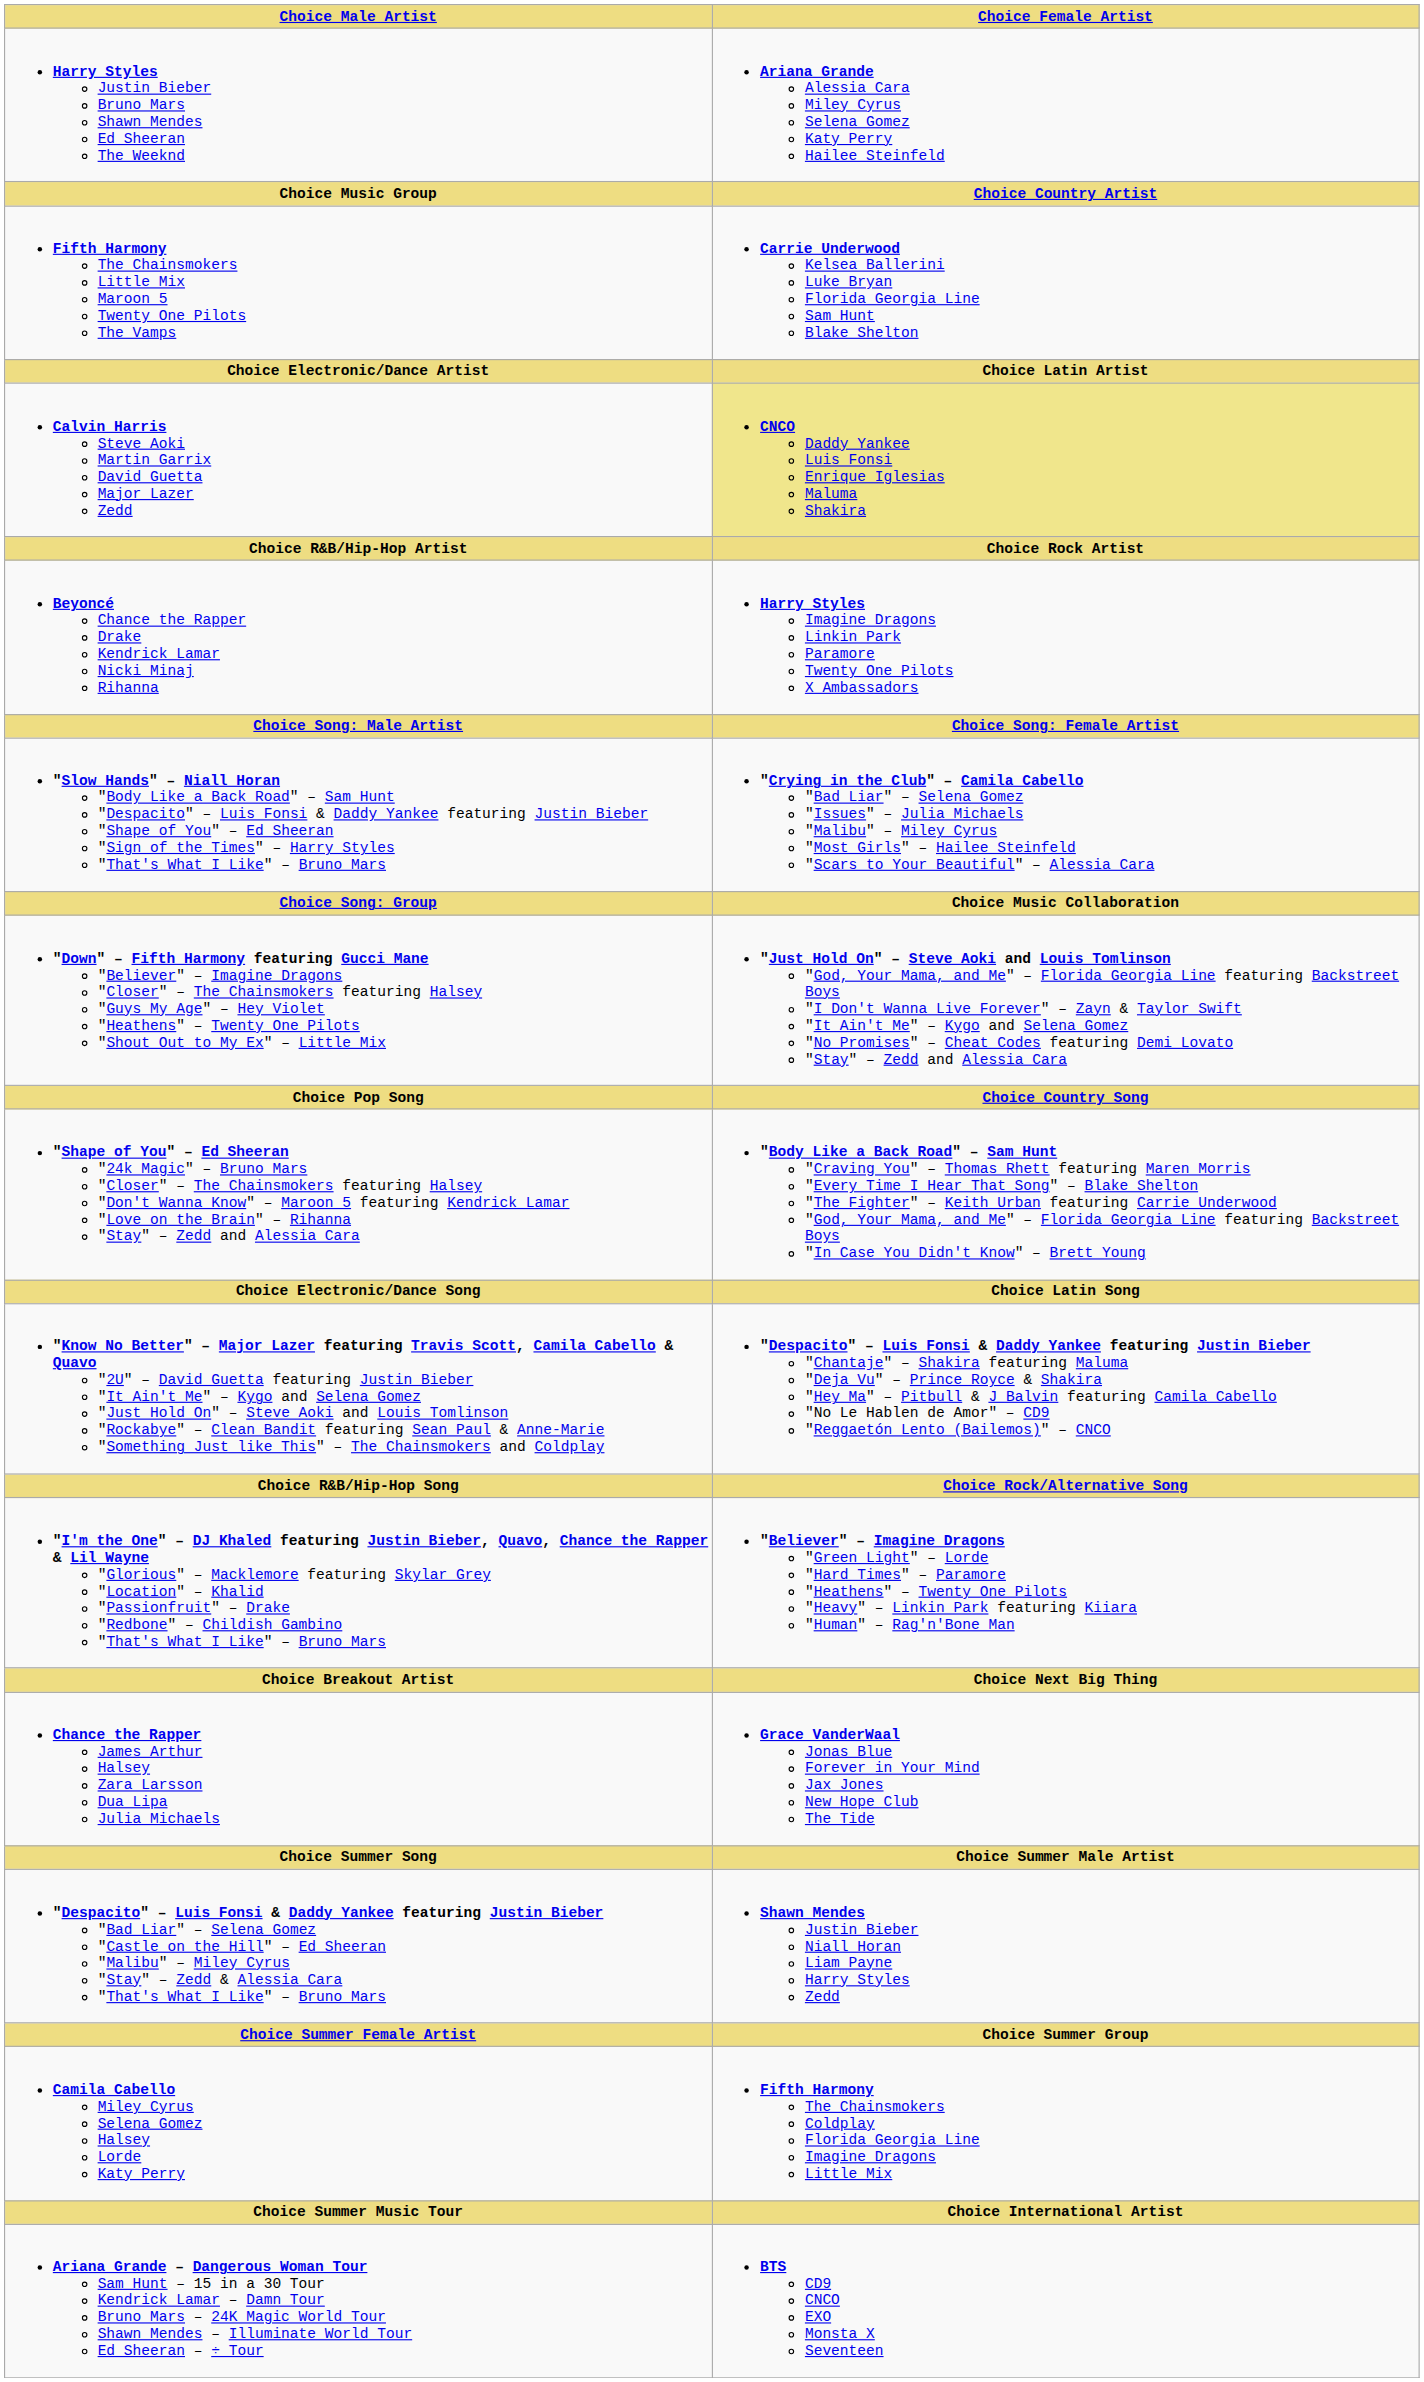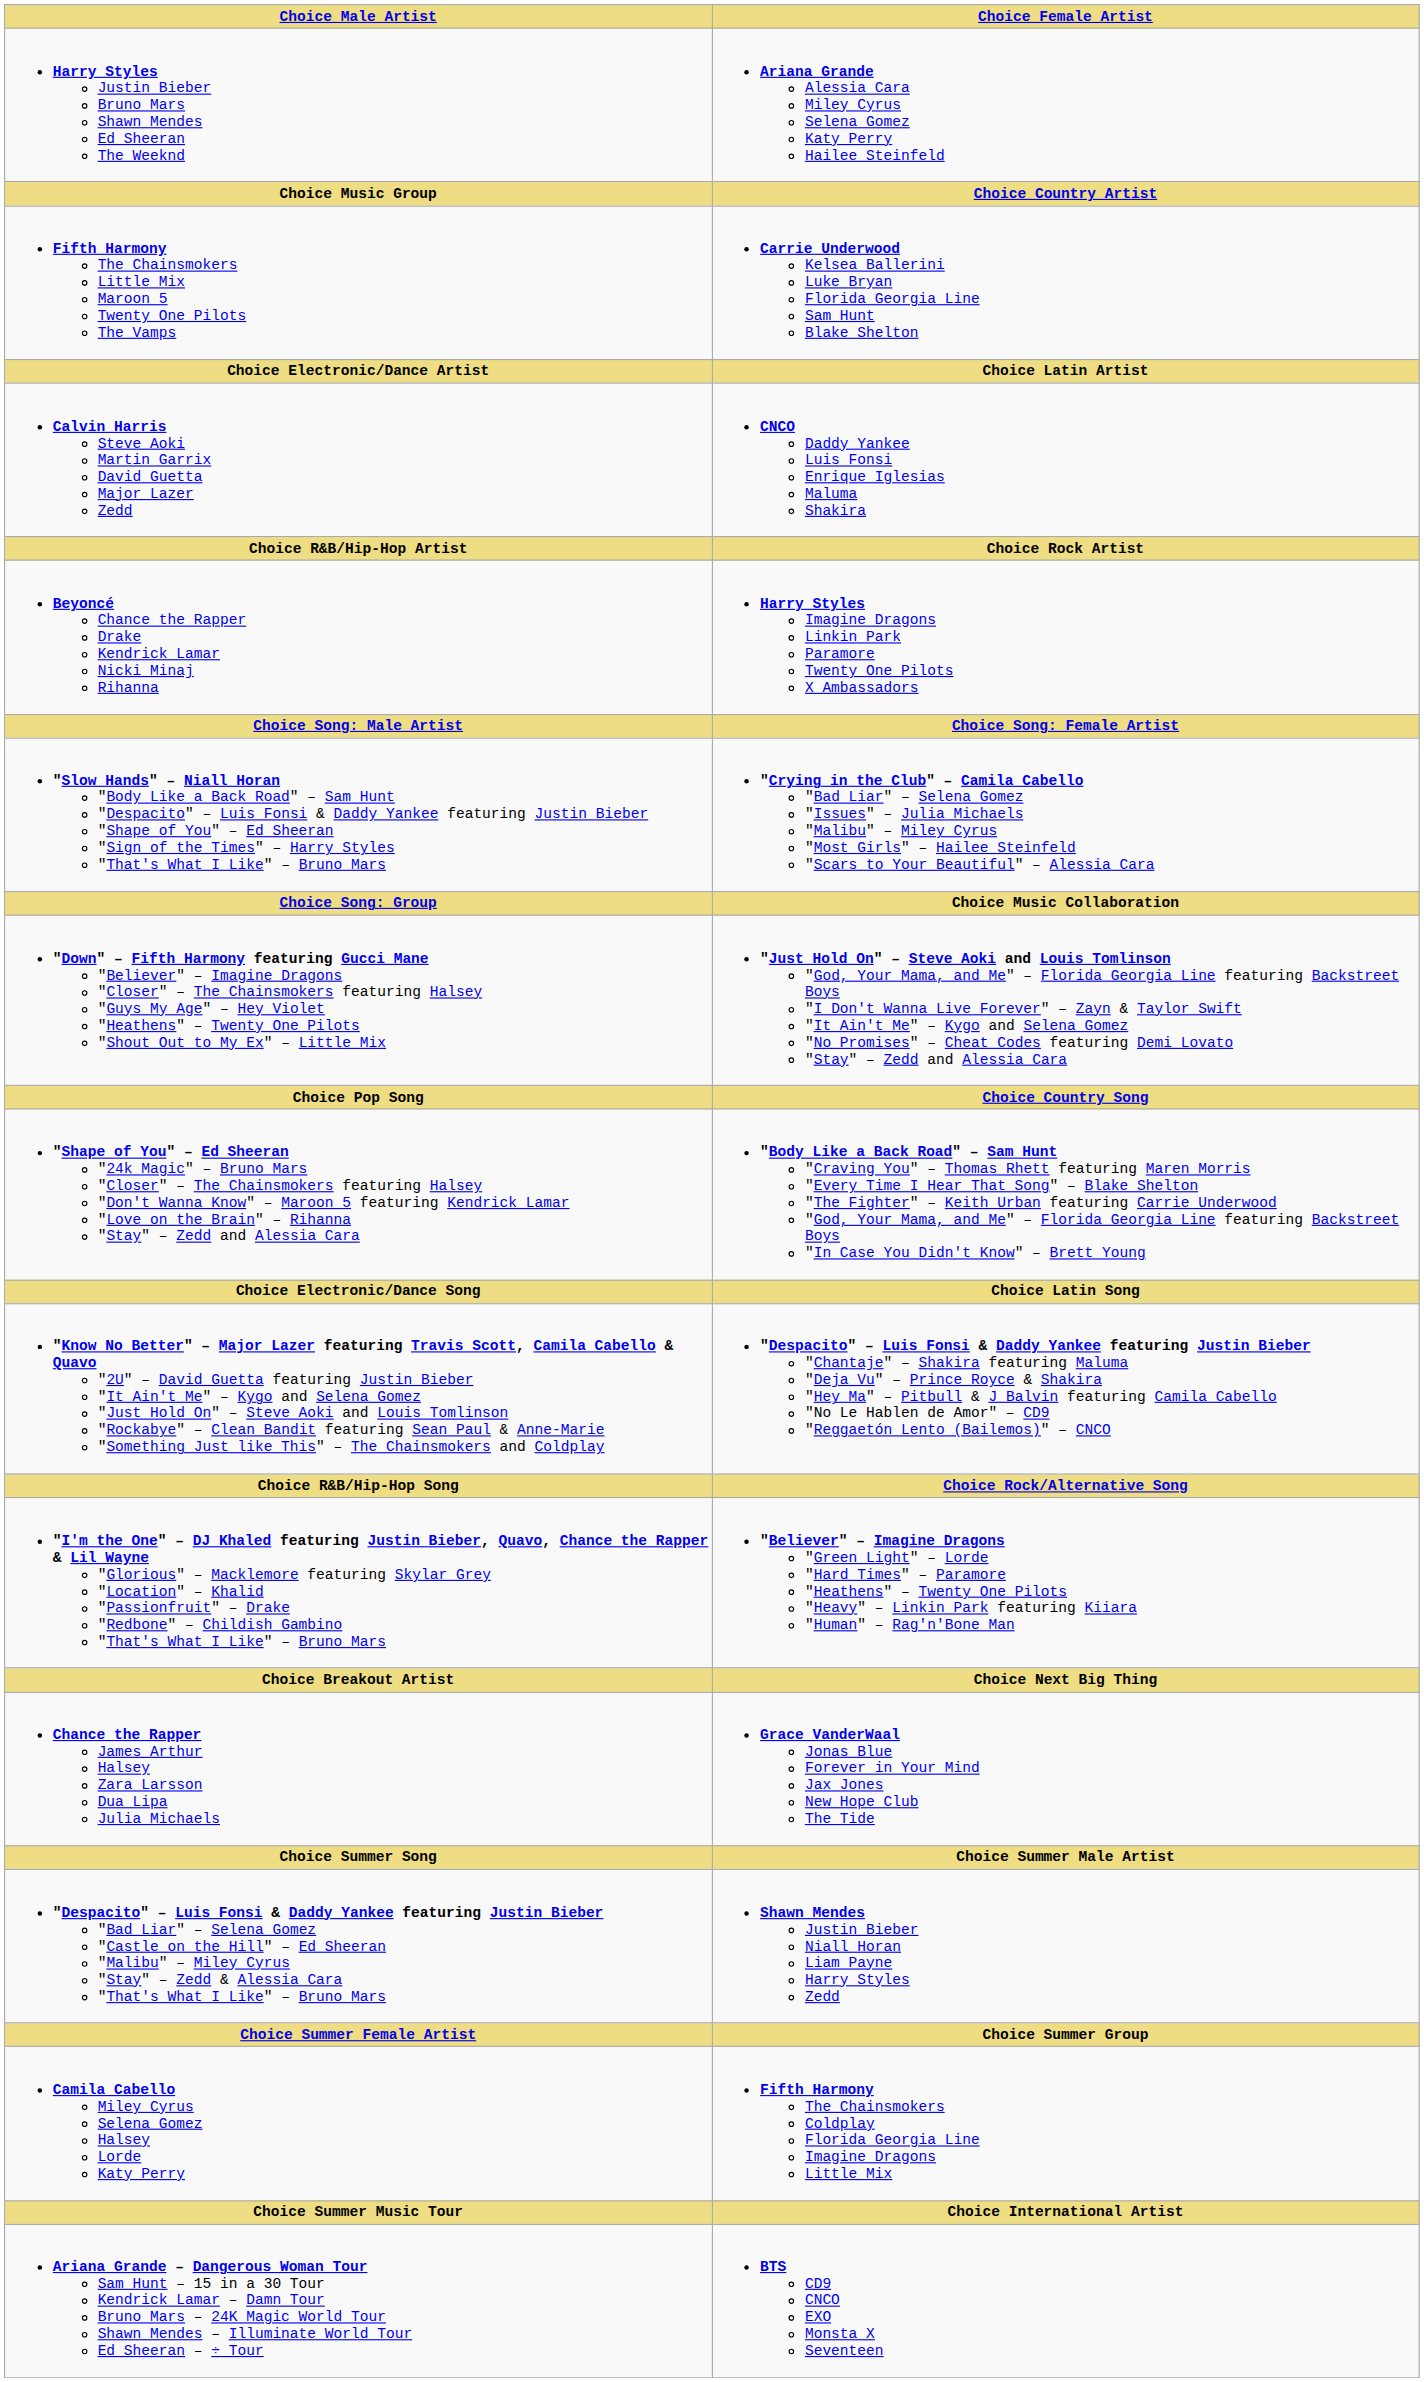(1065, 468) khaki background -> (1065, 468) no background
